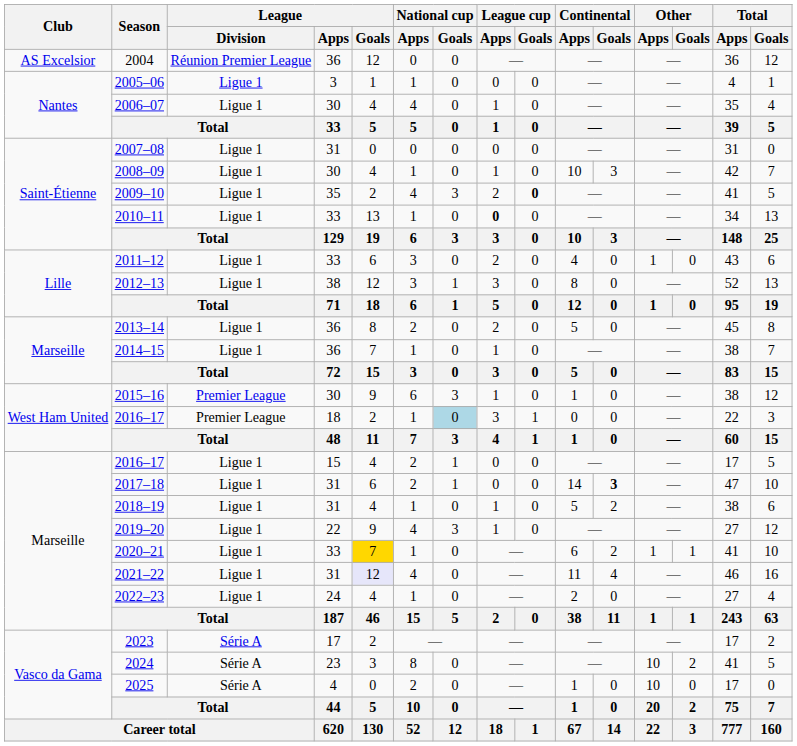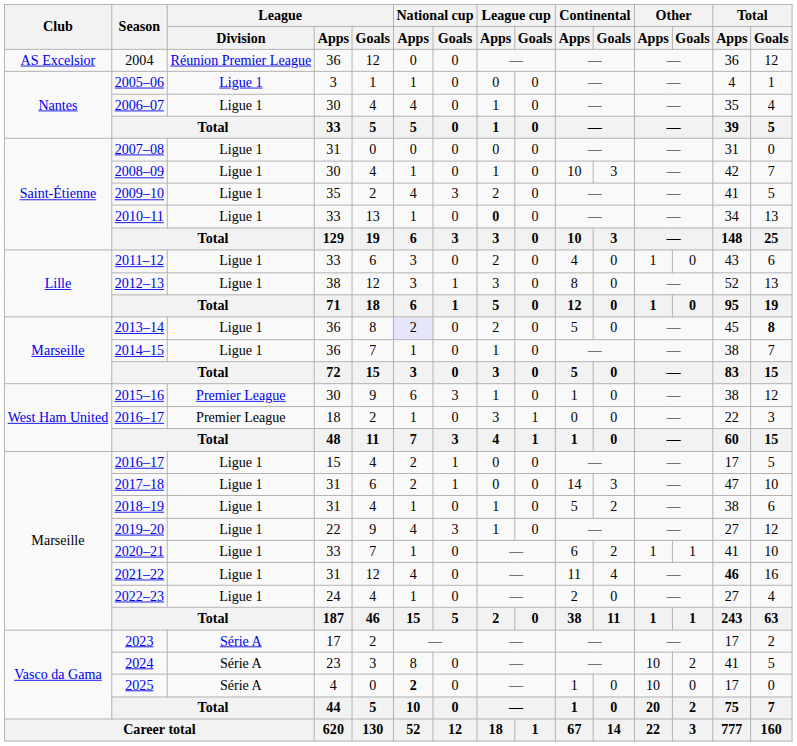(535, 194) bold -> (535, 194) normal
(413, 328) no background -> (413, 328) lavender background
(771, 328) normal -> (771, 328) bold
(455, 417) lightblue background -> (455, 417) no background
(614, 484) bold -> (614, 484) normal
(373, 551) gold background -> (373, 551) no background
(373, 573) lavender background -> (373, 573) no background
(732, 573) normal -> (732, 573) bold
(413, 685) normal -> (413, 685) bold
